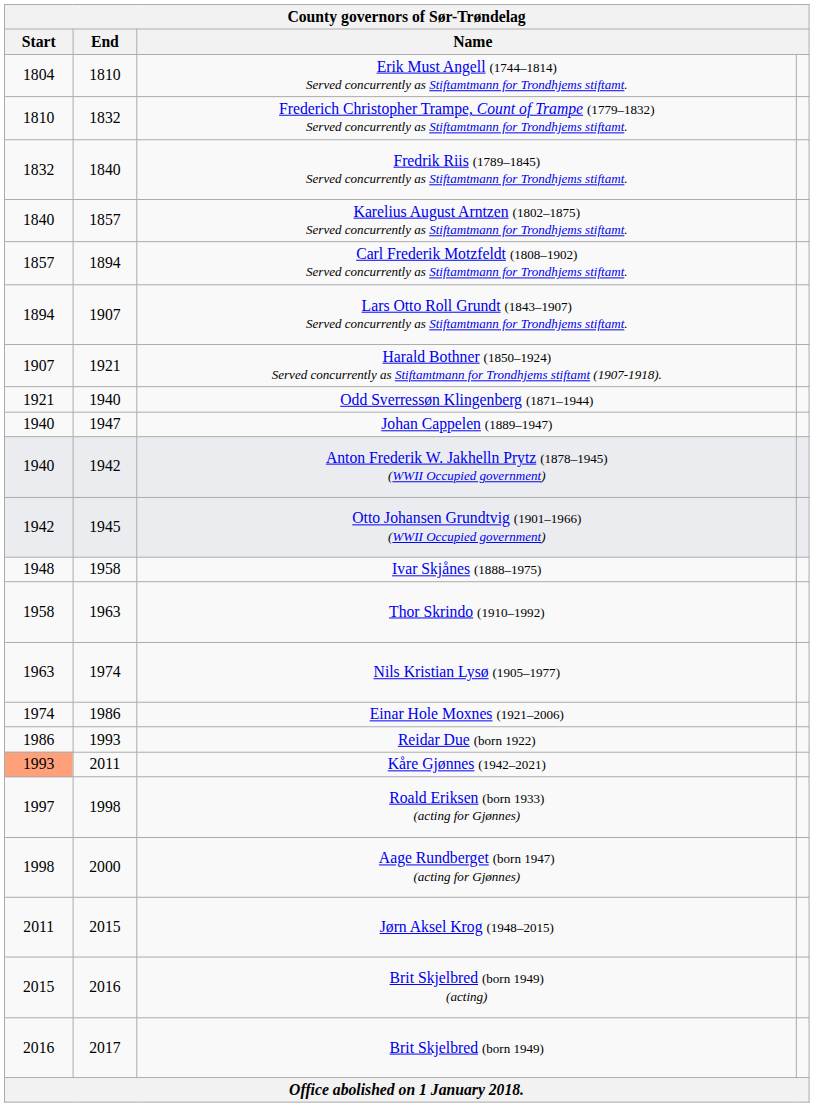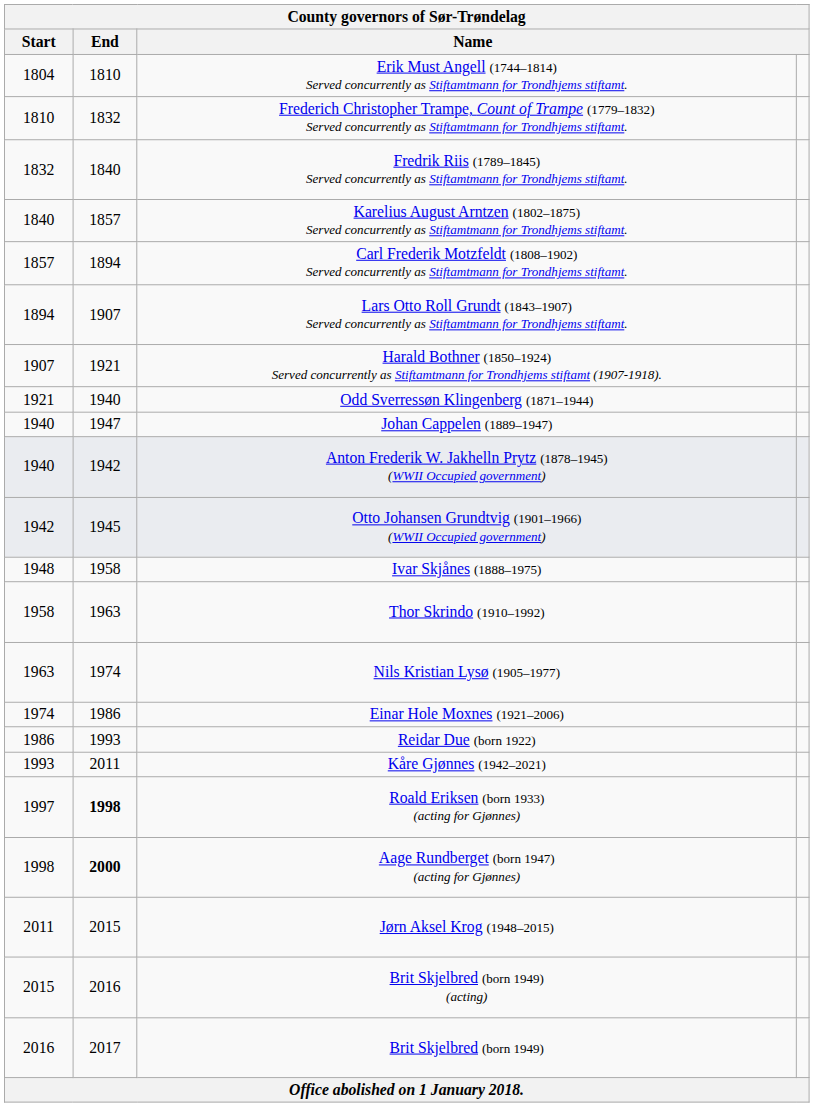(39, 764) lightsalmon background -> (39, 764) no background
(105, 806) normal -> (105, 806) bold
(105, 867) normal -> (105, 867) bold
